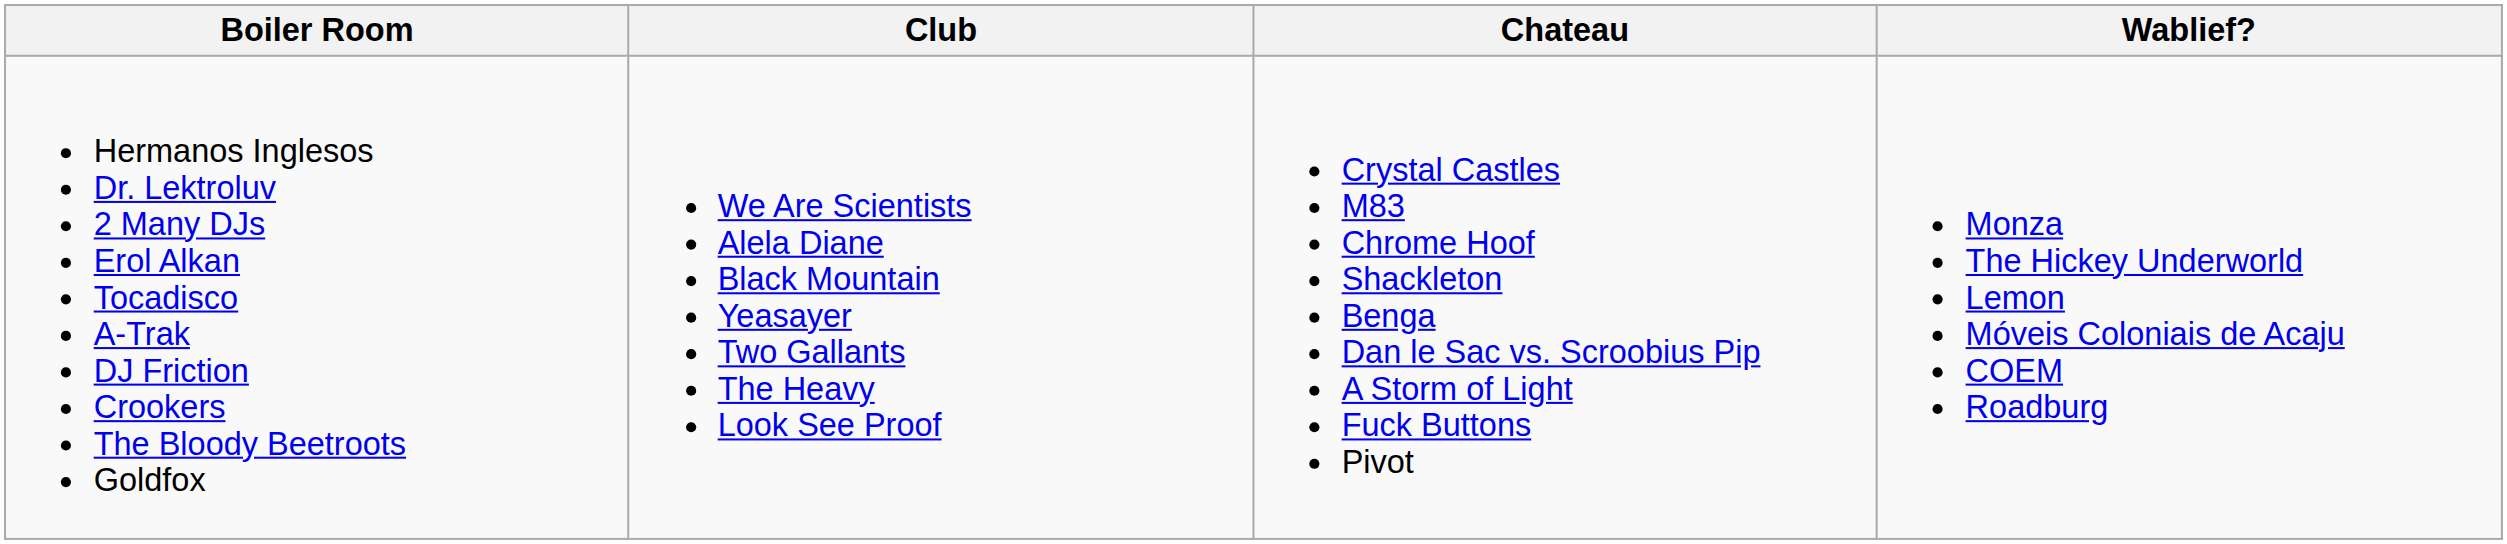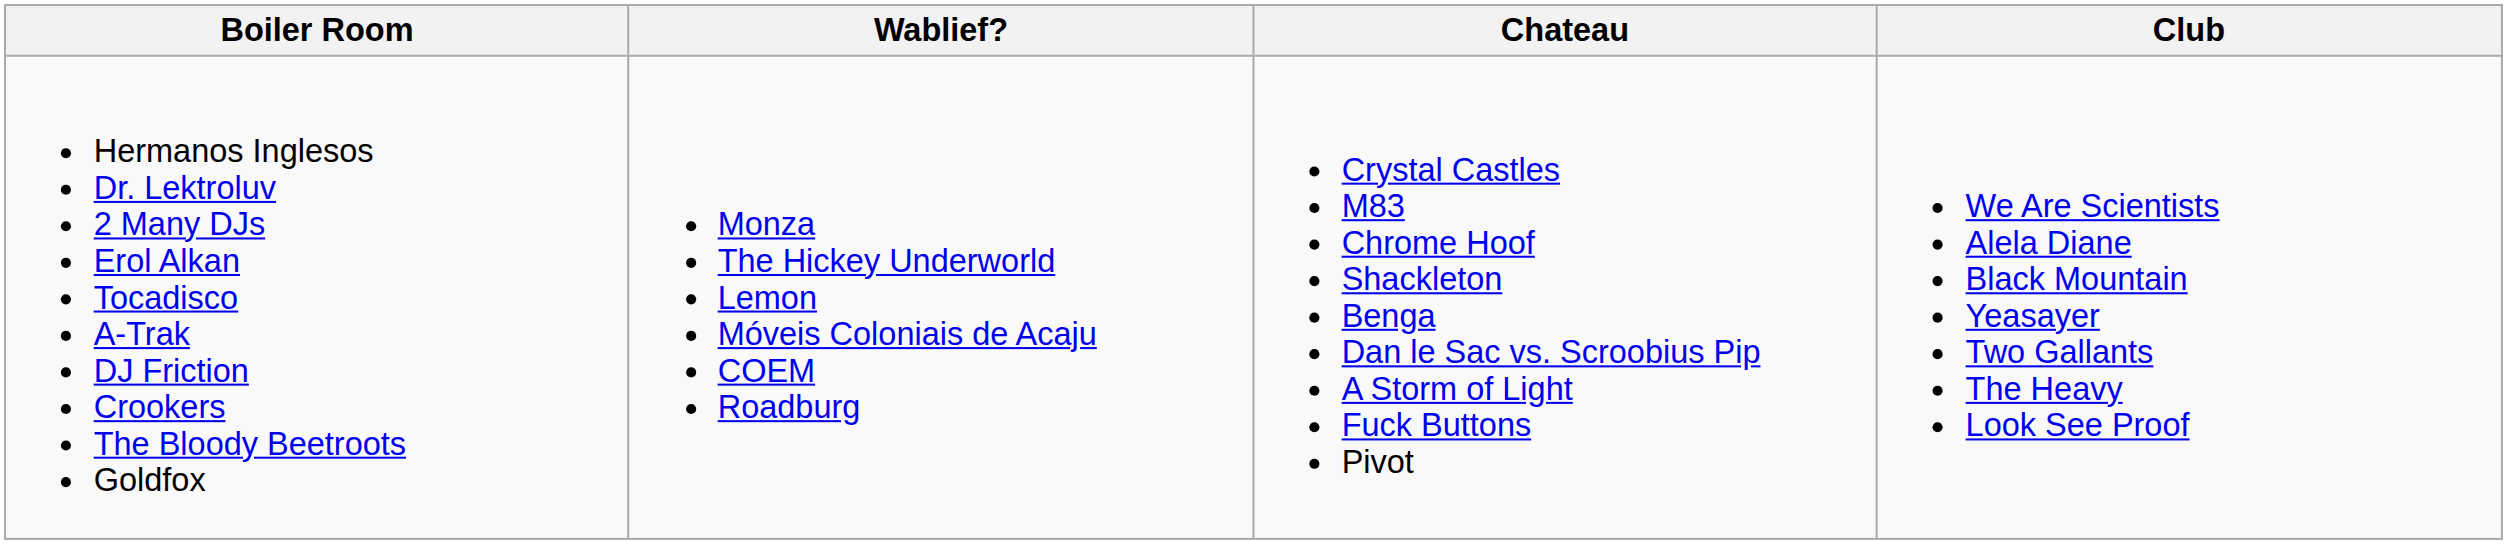columns swapped: (941, 30) <-> (2189, 30)
